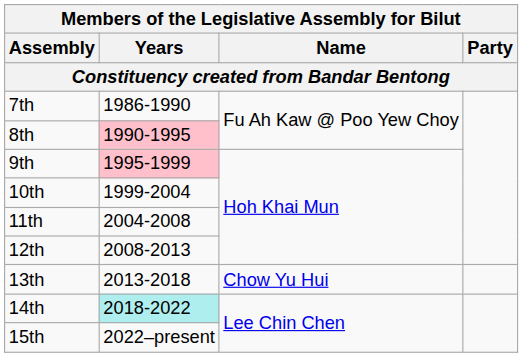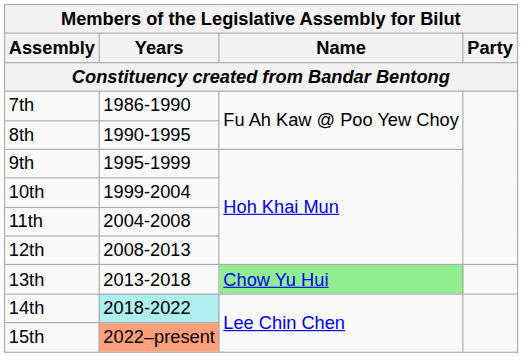(147, 134) pink background -> (147, 134) no background
(147, 163) pink background -> (147, 163) no background
(276, 279) no background -> (276, 279) lightgreen background
(159, 337) no background -> (159, 337) lightsalmon background
